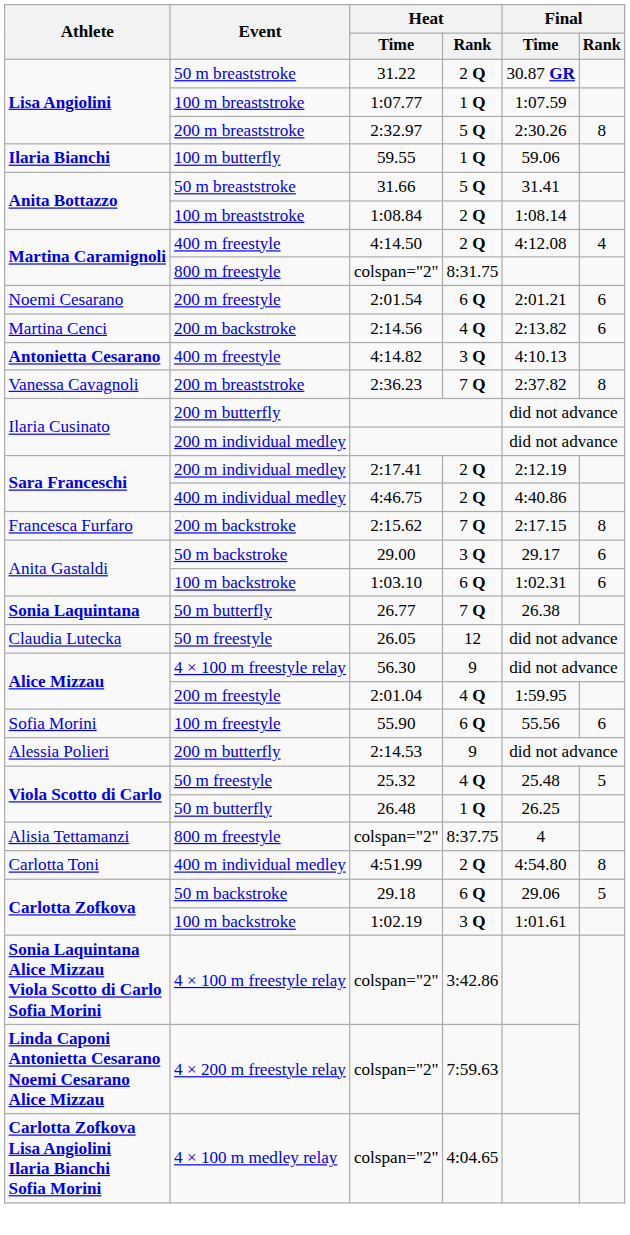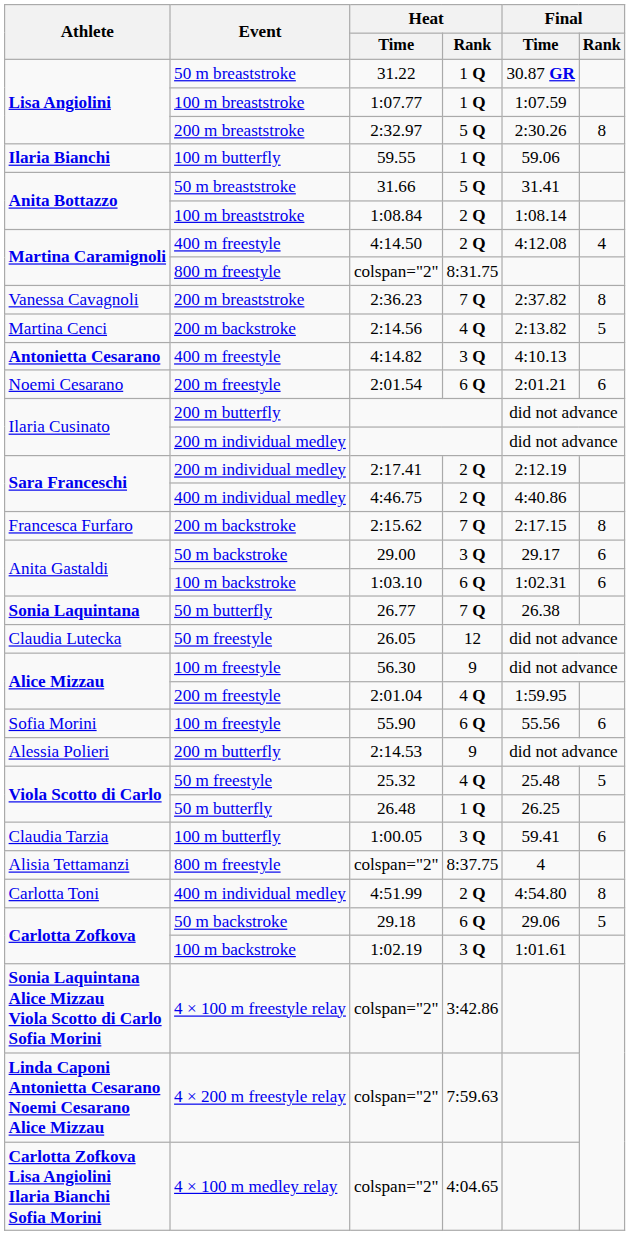(472, 74) 2 Q -> (472, 74) 1 Q
rows swapped: (74, 384) <-> (66, 300)
(602, 328) 6 -> (602, 328) 5
(260, 667) 4 × 100 m freestyle relay -> (227, 667) 100 m freestyle
+ row: (58, 837)
